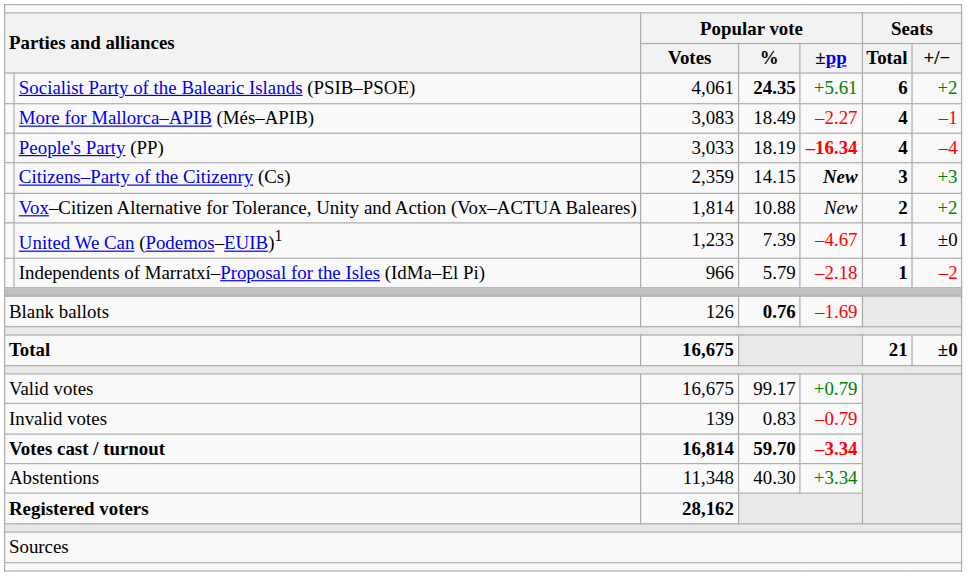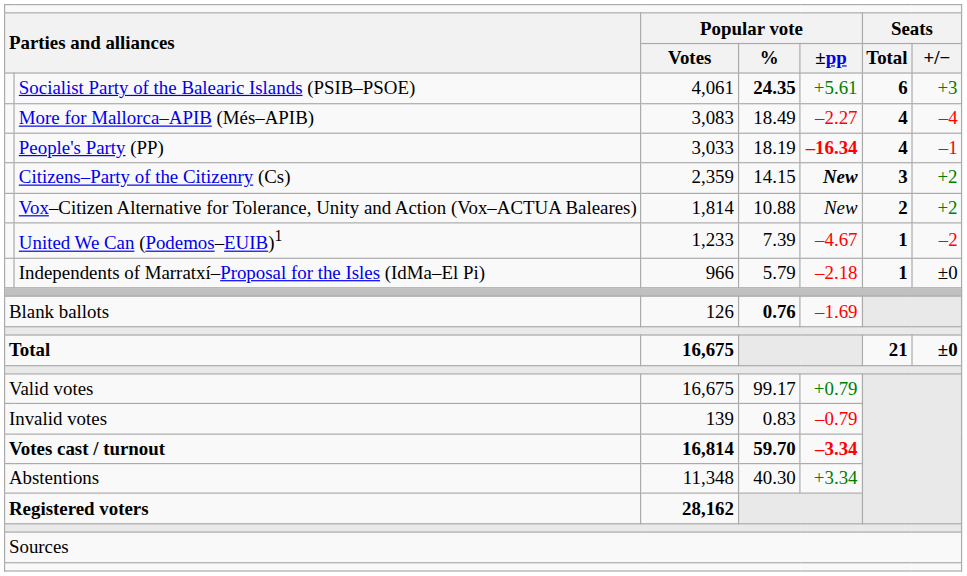(948, 88) +2 -> (948, 88) +3
(948, 118) –1 -> (948, 118) –4
(948, 147) –4 -> (948, 147) –1
(948, 177) +3 -> (948, 177) +2
(948, 240) ±0 -> (948, 240) –2
(948, 272) –2 -> (948, 272) ±0
